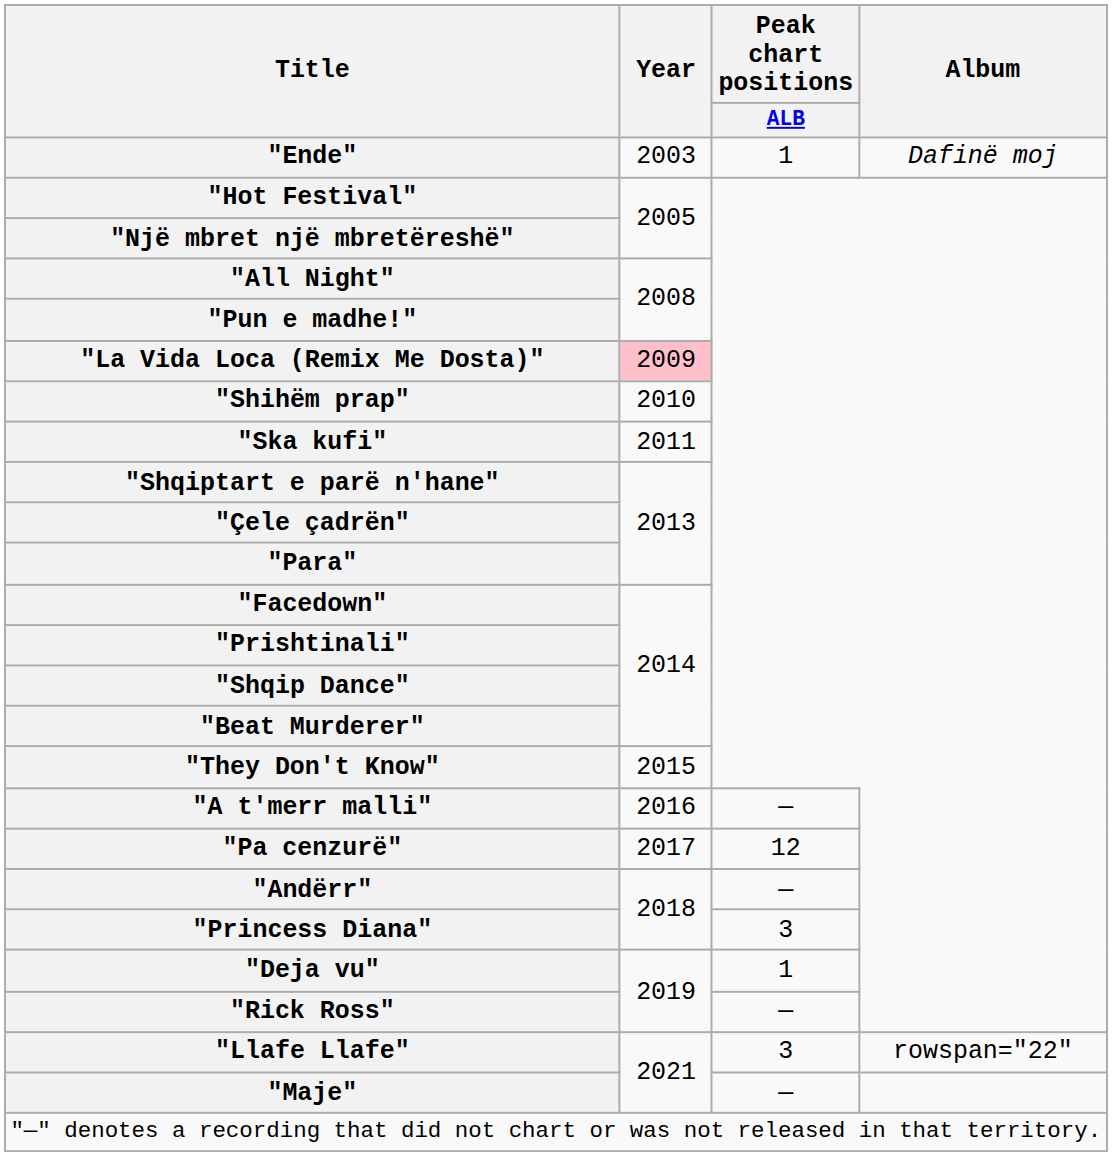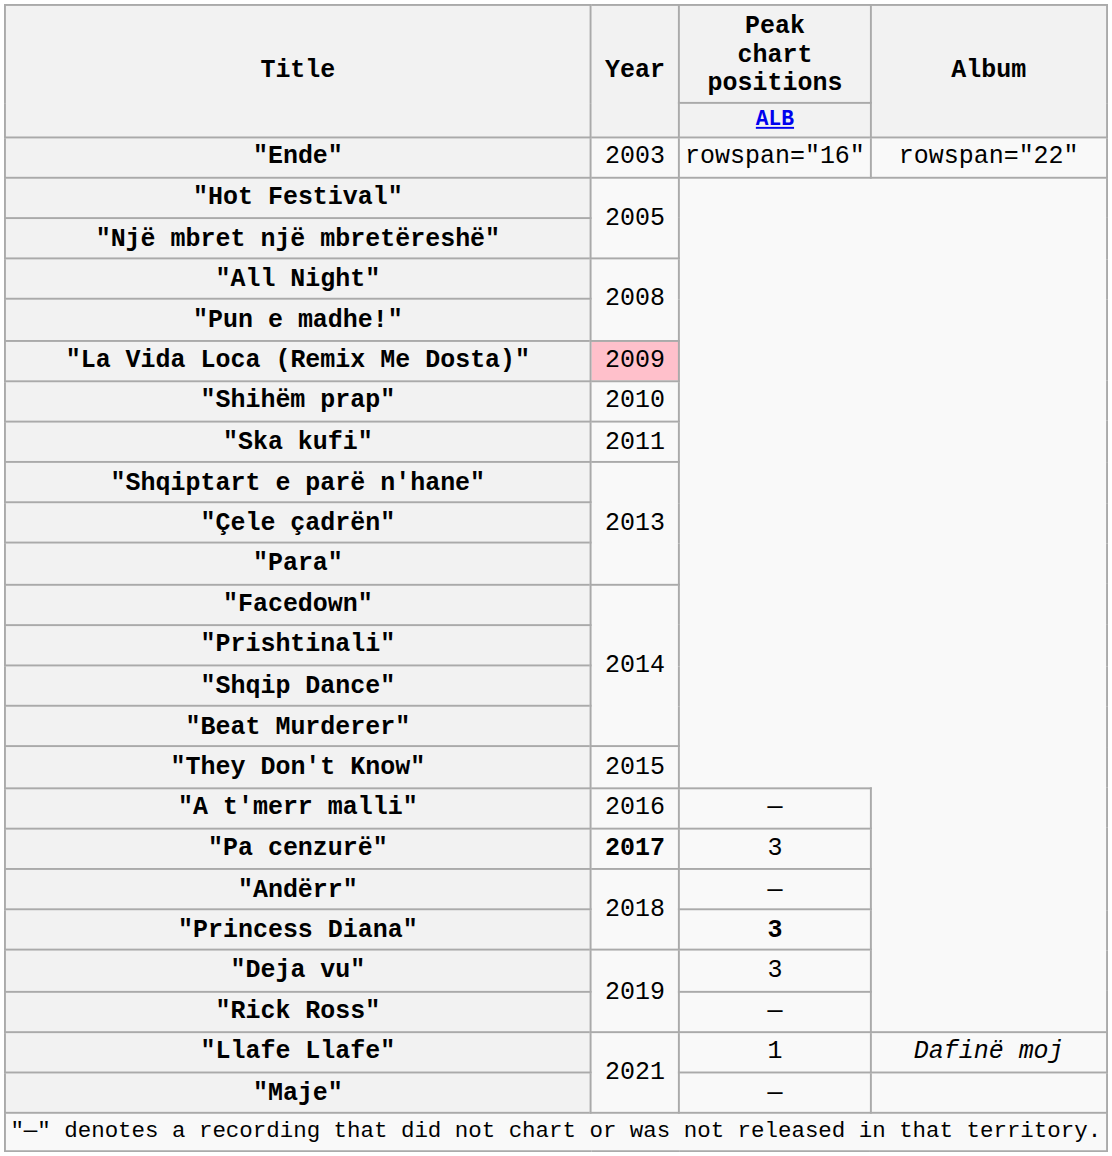(786, 157) 1 -> (775, 157) rowspan="16"
(983, 157) Dafinë moj -> (989, 157) rowspan="22"
(666, 849) normal -> (635, 849) bold
(786, 849) 12 -> (775, 849) 3
(786, 930) normal -> (775, 930) bold
(786, 971) 1 -> (775, 971) 3
(786, 1052) 3 -> (775, 1052) 1
(983, 1052) rowspan="22" -> (989, 1052) Dafinë moj
